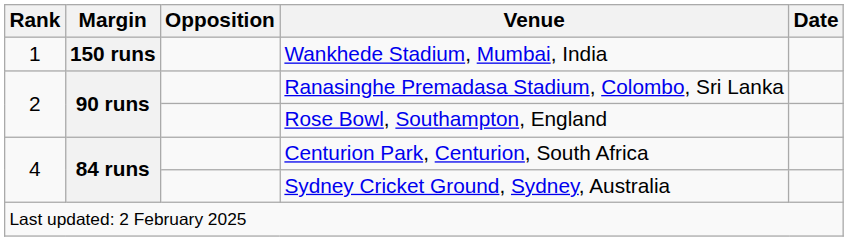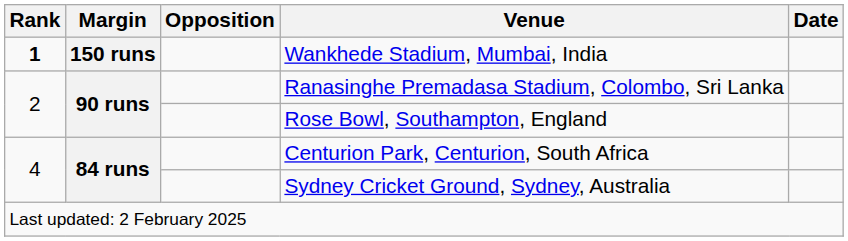(35, 53) normal -> (35, 53) bold
